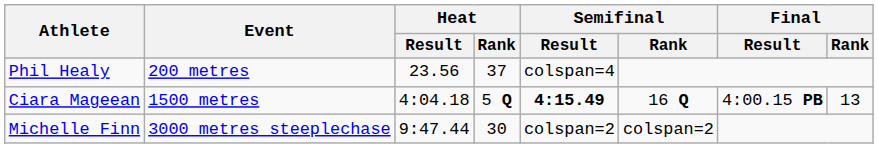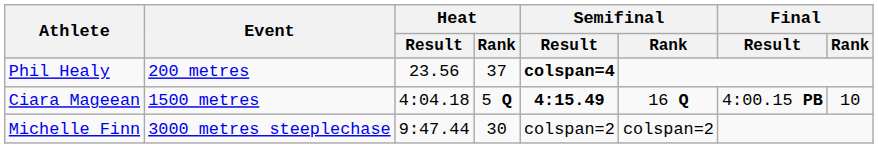(569, 72) normal -> (569, 72) bold
(850, 100) 13 -> (850, 100) 10
